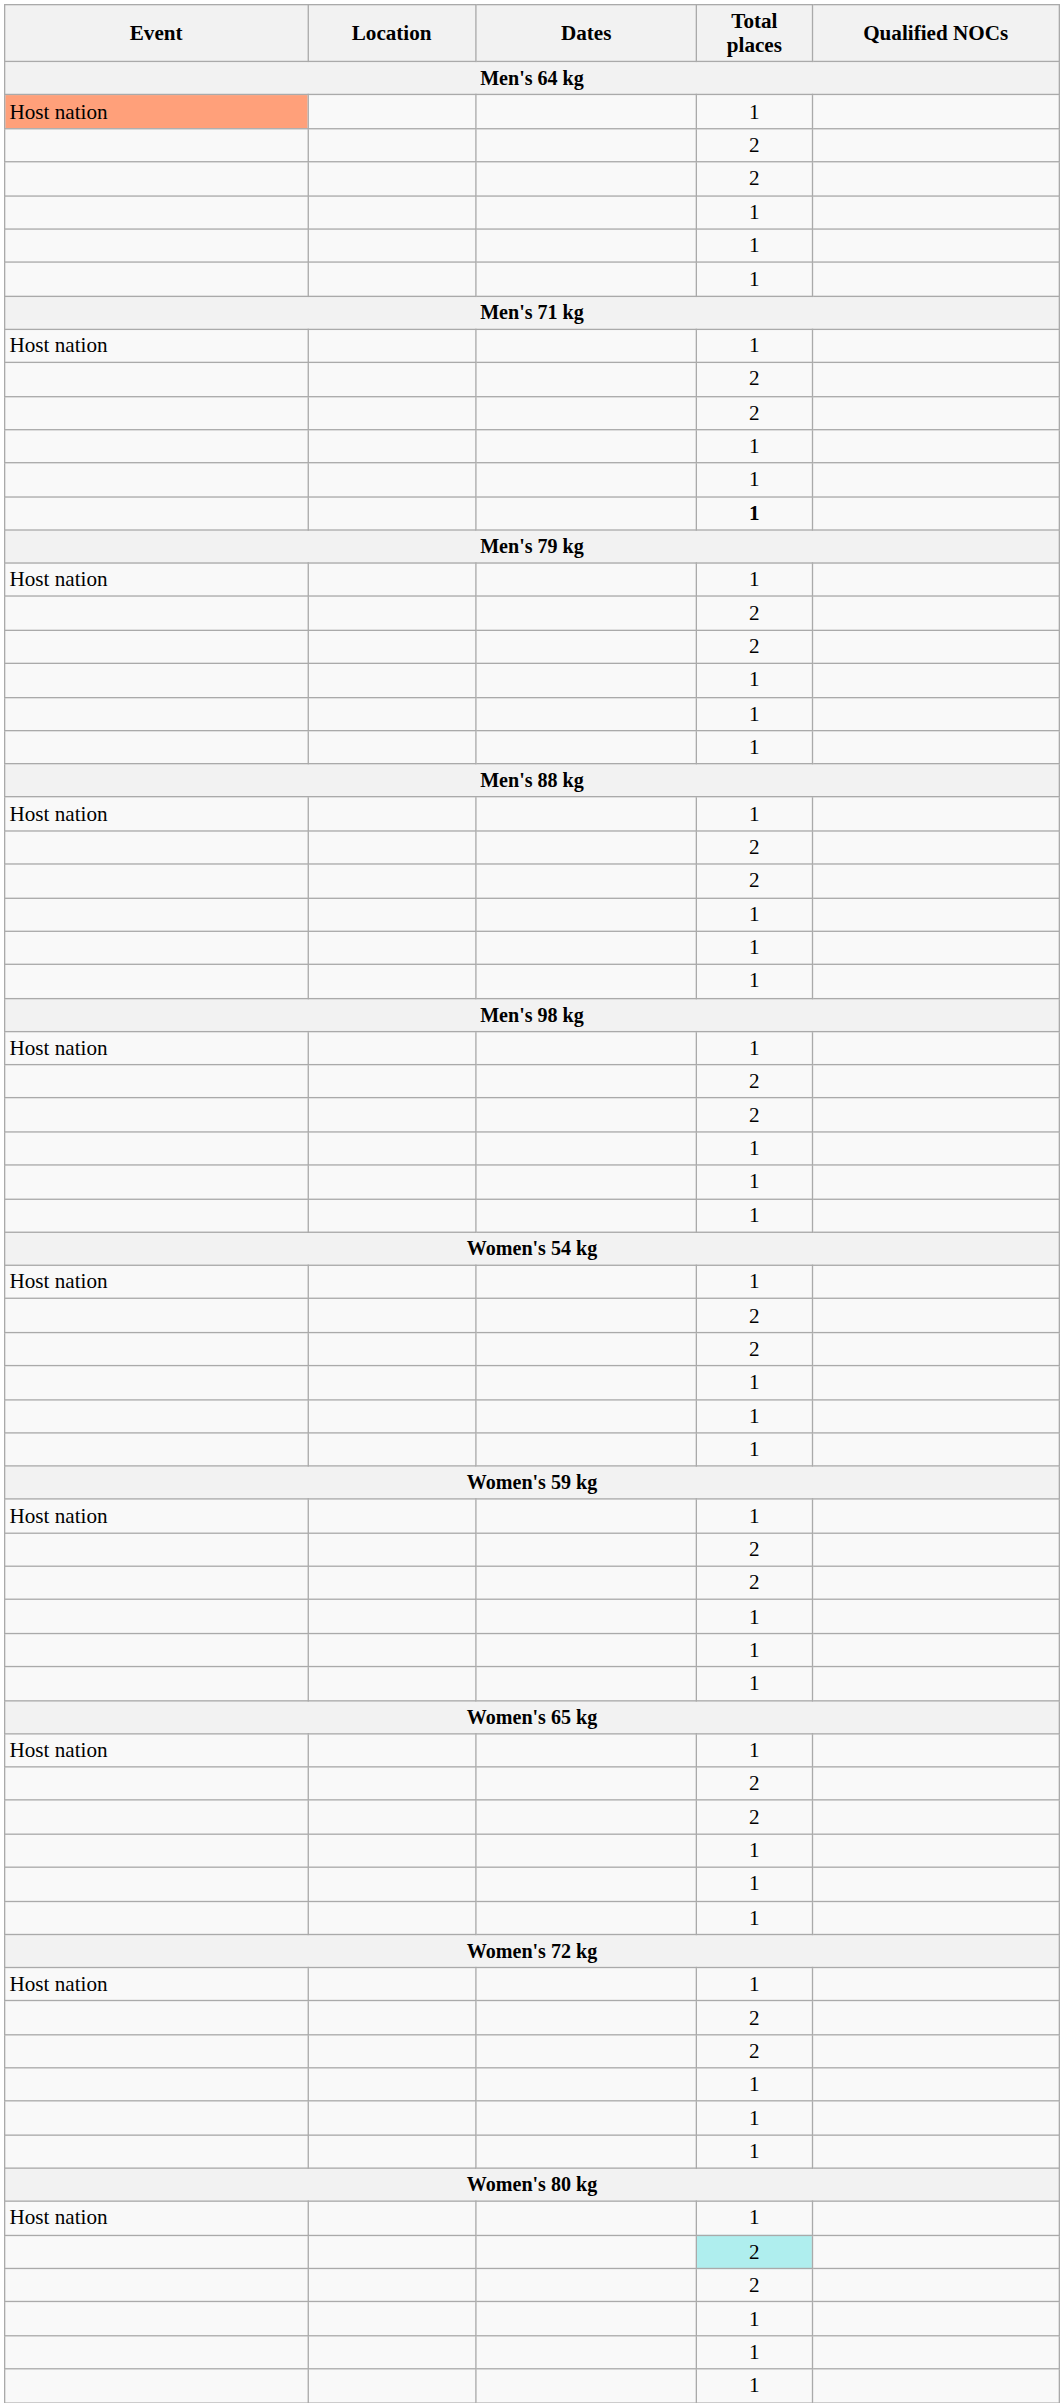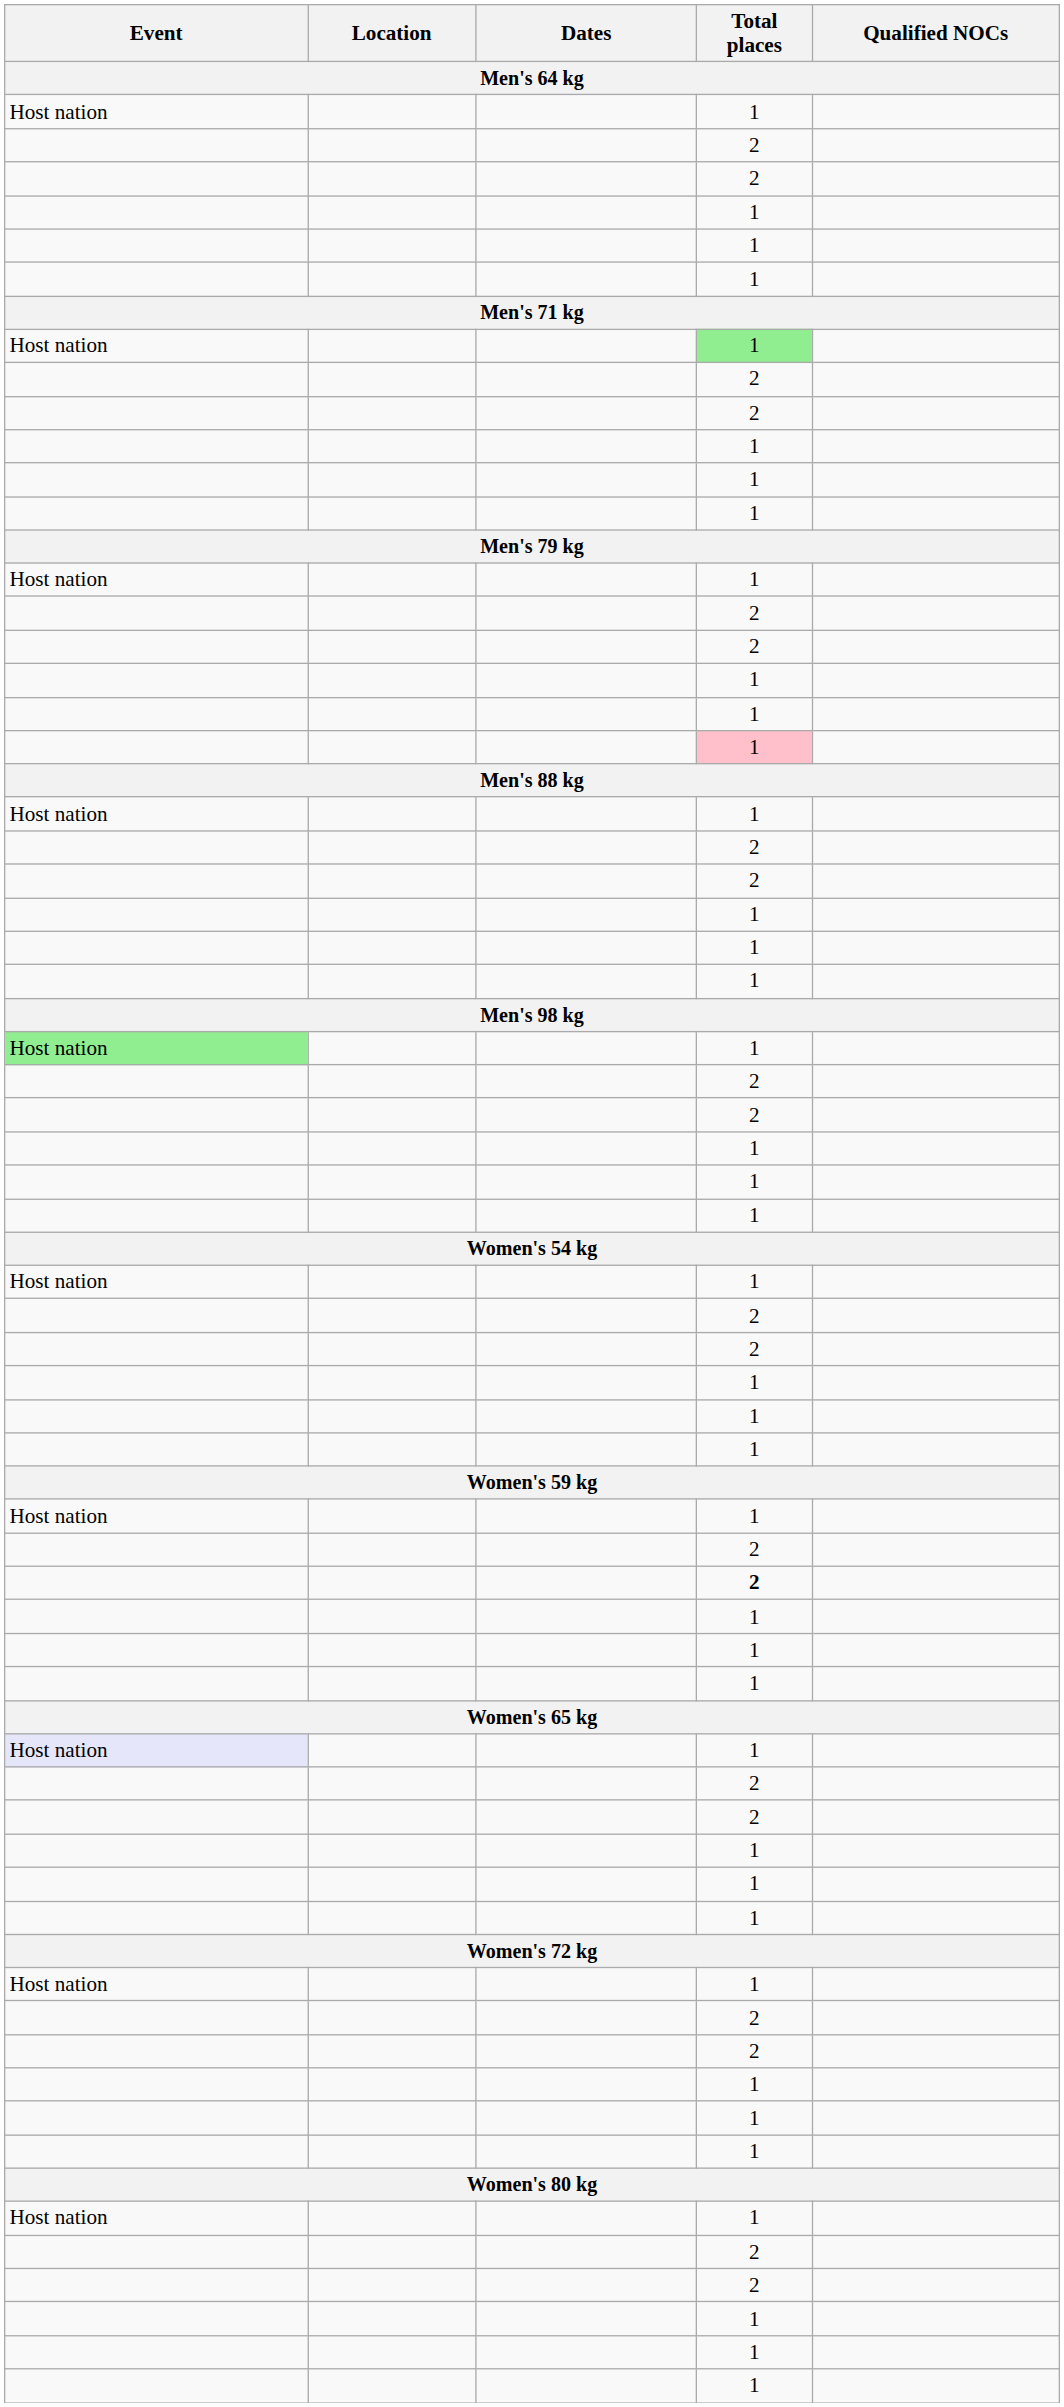(59, 111) lightsalmon background -> (59, 111) no background
(754, 345) no background -> (754, 345) lightgreen background
(754, 513) bold -> (754, 513) normal
(754, 747) no background -> (754, 747) pink background
(59, 1047) no background -> (59, 1047) lightgreen background
(754, 1582) normal -> (754, 1582) bold
(59, 1749) no background -> (59, 1749) lavender background
(754, 2251) paleturquoise background -> (754, 2251) no background
